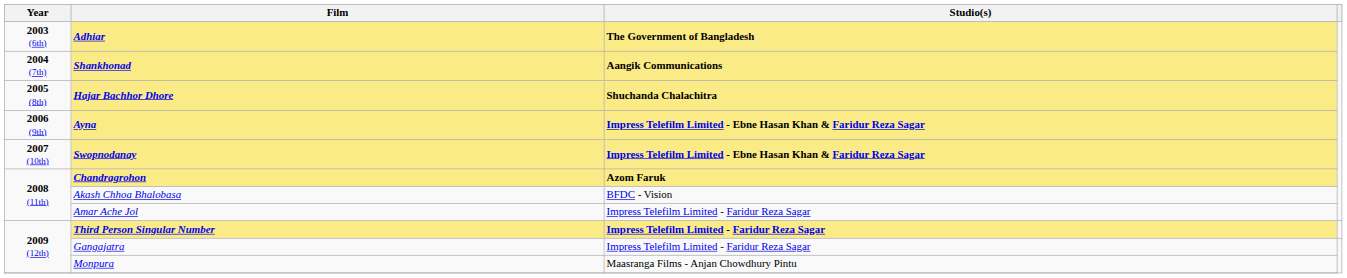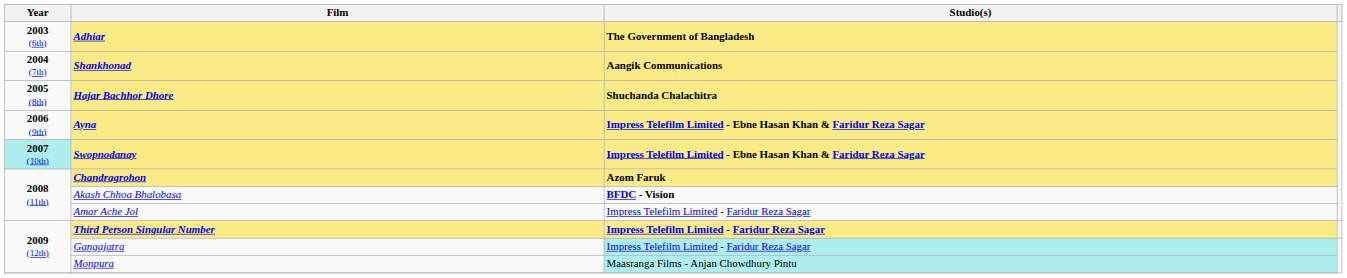(38, 154) no background -> (38, 154) paleturquoise background
(639, 195) normal -> (640, 195) bold
(709, 246) no background -> (709, 246) paleturquoise background
(702, 264) no background -> (702, 264) paleturquoise background
